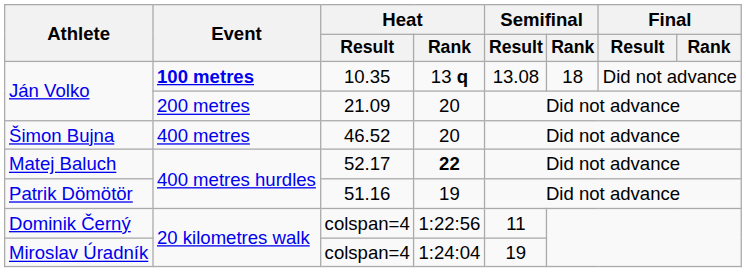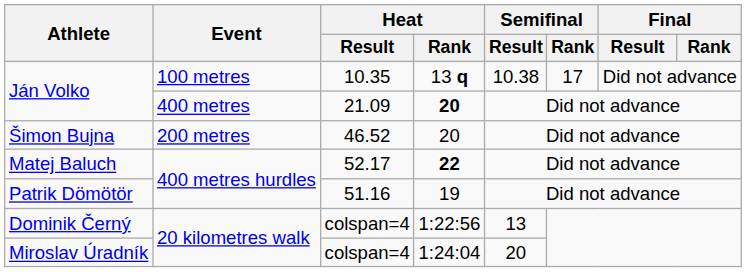(206, 77) bold -> (203, 77) normal
(516, 77) 13.08 -> (516, 77) 10.38
(573, 77) 18 -> (573, 77) 17
(203, 106) 200 metres -> (203, 106) 400 metres
(449, 106) normal -> (449, 106) bold
(203, 135) 400 metres -> (203, 135) 200 metres
(516, 223) 11 -> (516, 223) 13
(516, 253) 19 -> (516, 253) 20
